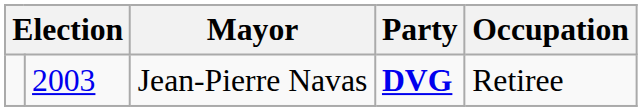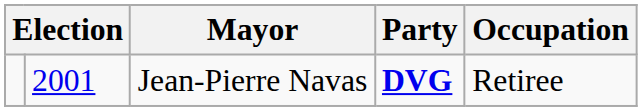(64, 79) 2003 -> (64, 79) 2001
